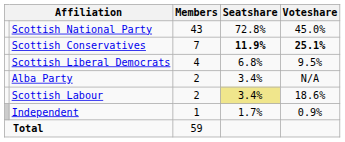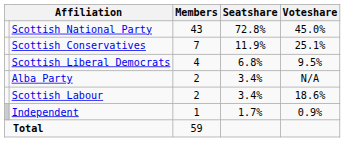(250, 46) bold -> (250, 46) normal
(310, 46) bold -> (310, 46) normal
(250, 95) khaki background -> (250, 95) no background
